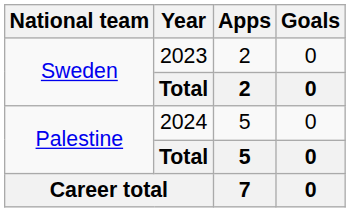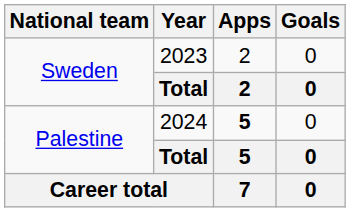(245, 122) normal -> (245, 122) bold
